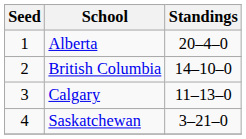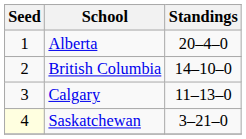(25, 120) no background -> (25, 120) lightyellow background
